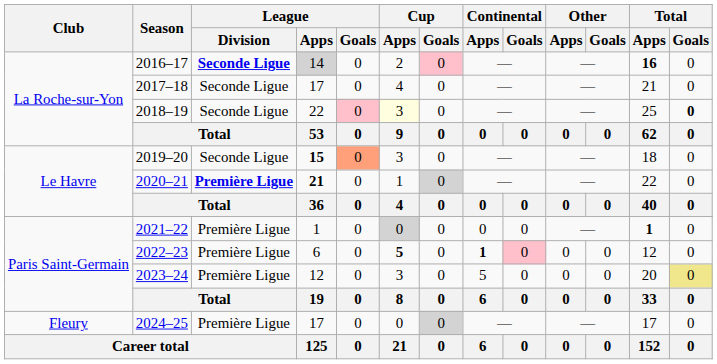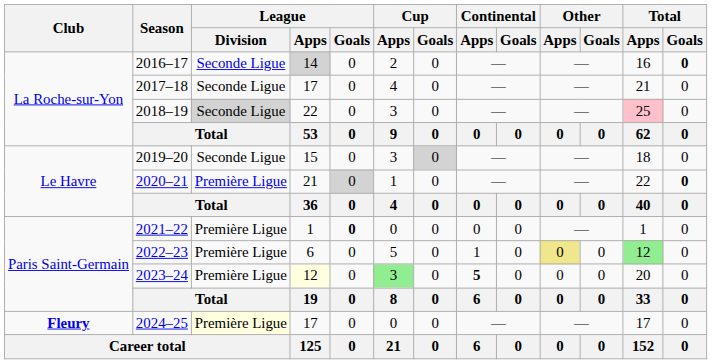(244, 63) bold -> (241, 63) normal
(441, 63) pink background -> (435, 63) no background
(649, 63) bold -> (643, 63) normal
(691, 63) normal -> (685, 63) bold
(244, 110) no background -> (241, 110) lightgrey background
(358, 110) pink background -> (352, 110) no background
(400, 110) lightyellow background -> (394, 110) no background
(649, 110) no background -> (643, 110) pink background
(691, 110) bold -> (685, 110) normal
(316, 157) bold -> (310, 157) normal
(358, 157) lightsalmon background -> (352, 157) no background
(441, 157) no background -> (435, 157) lightgrey background
(244, 181) bold -> (241, 181) normal
(316, 181) bold -> (310, 181) normal
(358, 181) no background -> (352, 181) lightgrey background
(441, 181) lightgrey background -> (435, 181) no background
(691, 181) normal -> (685, 181) bold
(358, 228) normal -> (352, 228) bold
(400, 228) lightgrey background -> (394, 228) no background
(649, 228) bold -> (643, 228) normal
(400, 252) bold -> (394, 252) normal
(483, 252) bold -> (477, 252) normal
(524, 252) pink background -> (518, 252) no background
(566, 252) no background -> (560, 252) khaki background
(649, 252) no background -> (643, 252) lightgreen background
(316, 275) no background -> (310, 275) lightyellow background
(400, 275) no background -> (394, 275) lightgreen background
(483, 275) normal -> (477, 275) bold
(691, 275) khaki background -> (685, 275) no background
(68, 323) normal -> (68, 323) bold
(244, 323) no background -> (241, 323) lightyellow background
(441, 323) lightgrey background -> (435, 323) no background
